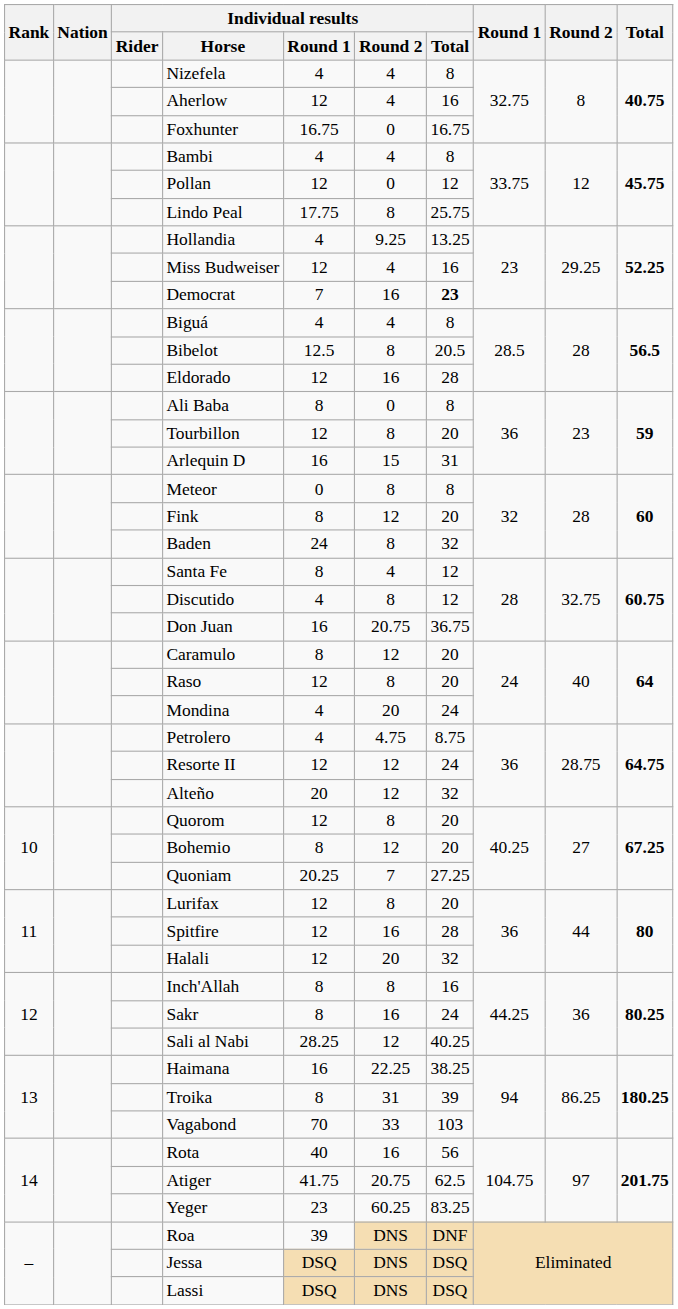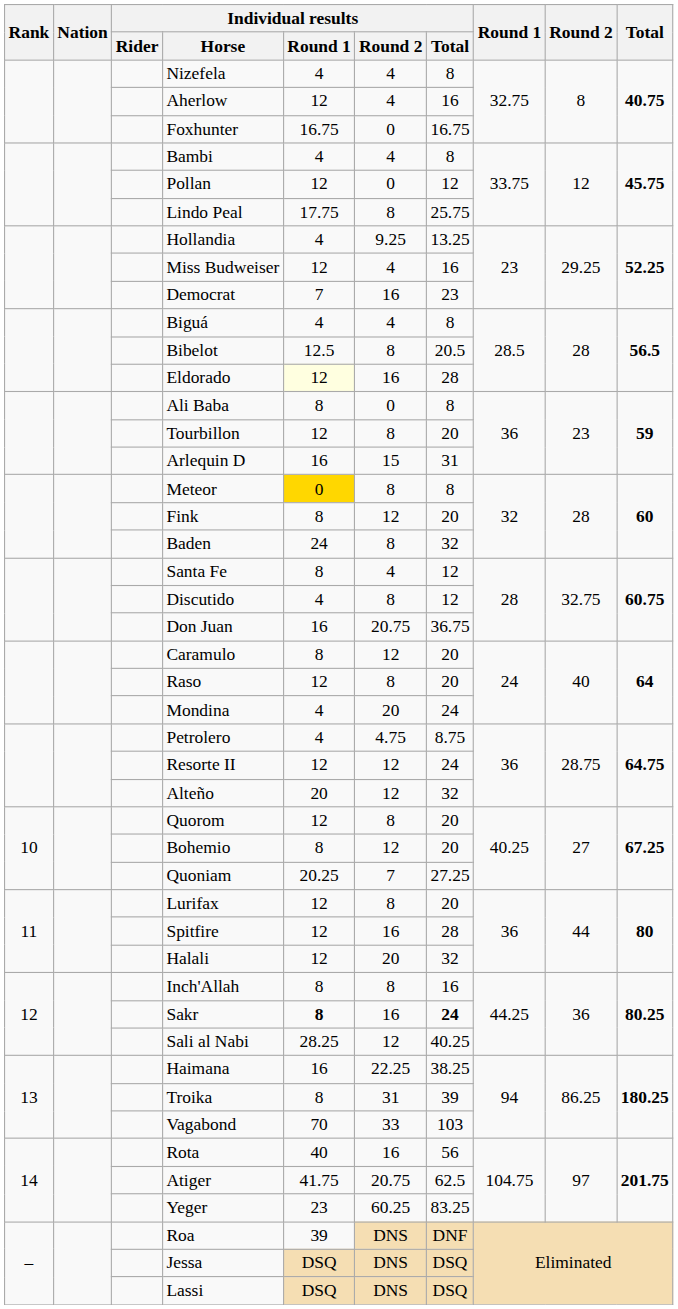(450, 294) bold -> (450, 294) normal
(319, 377) no background -> (319, 377) lightyellow background
(319, 488) no background -> (319, 488) gold background
(319, 1014) normal -> (319, 1014) bold
(450, 1014) normal -> (450, 1014) bold
